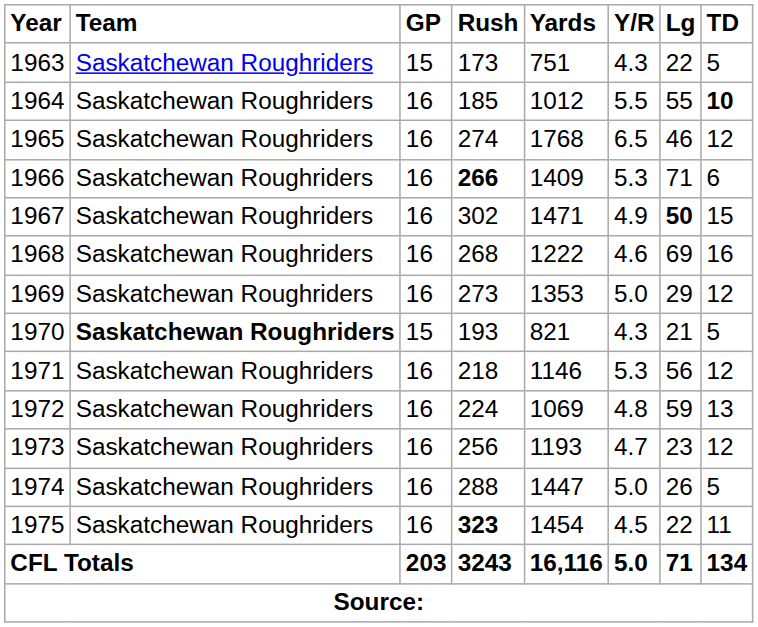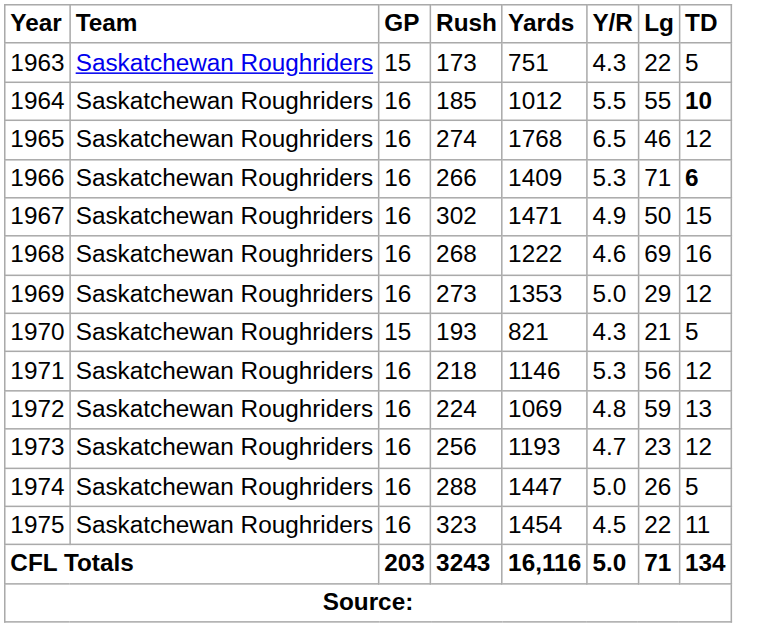(478, 178) bold -> (456, 178) normal
(713, 178) normal -> (692, 178) bold
(679, 216) bold -> (658, 216) normal
(235, 332) bold -> (224, 332) normal
(478, 525) bold -> (456, 525) normal
